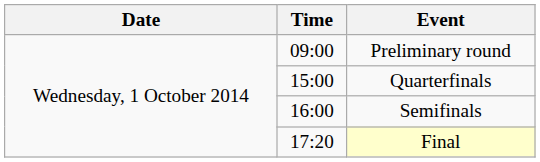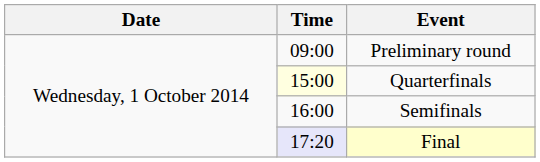(312, 80) no background -> (312, 80) lightyellow background
(312, 141) no background -> (312, 141) lavender background
